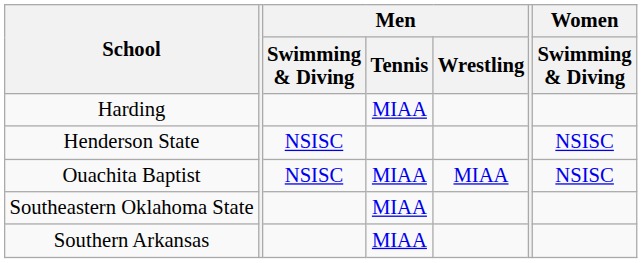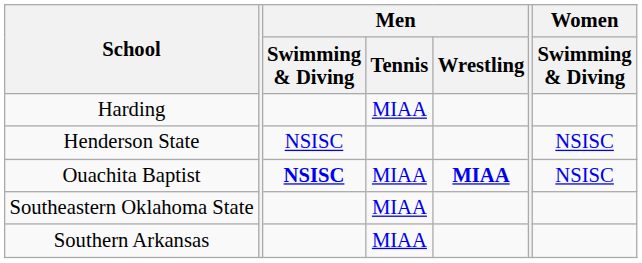(314, 175) normal -> (314, 175) bold
(481, 175) normal -> (481, 175) bold
